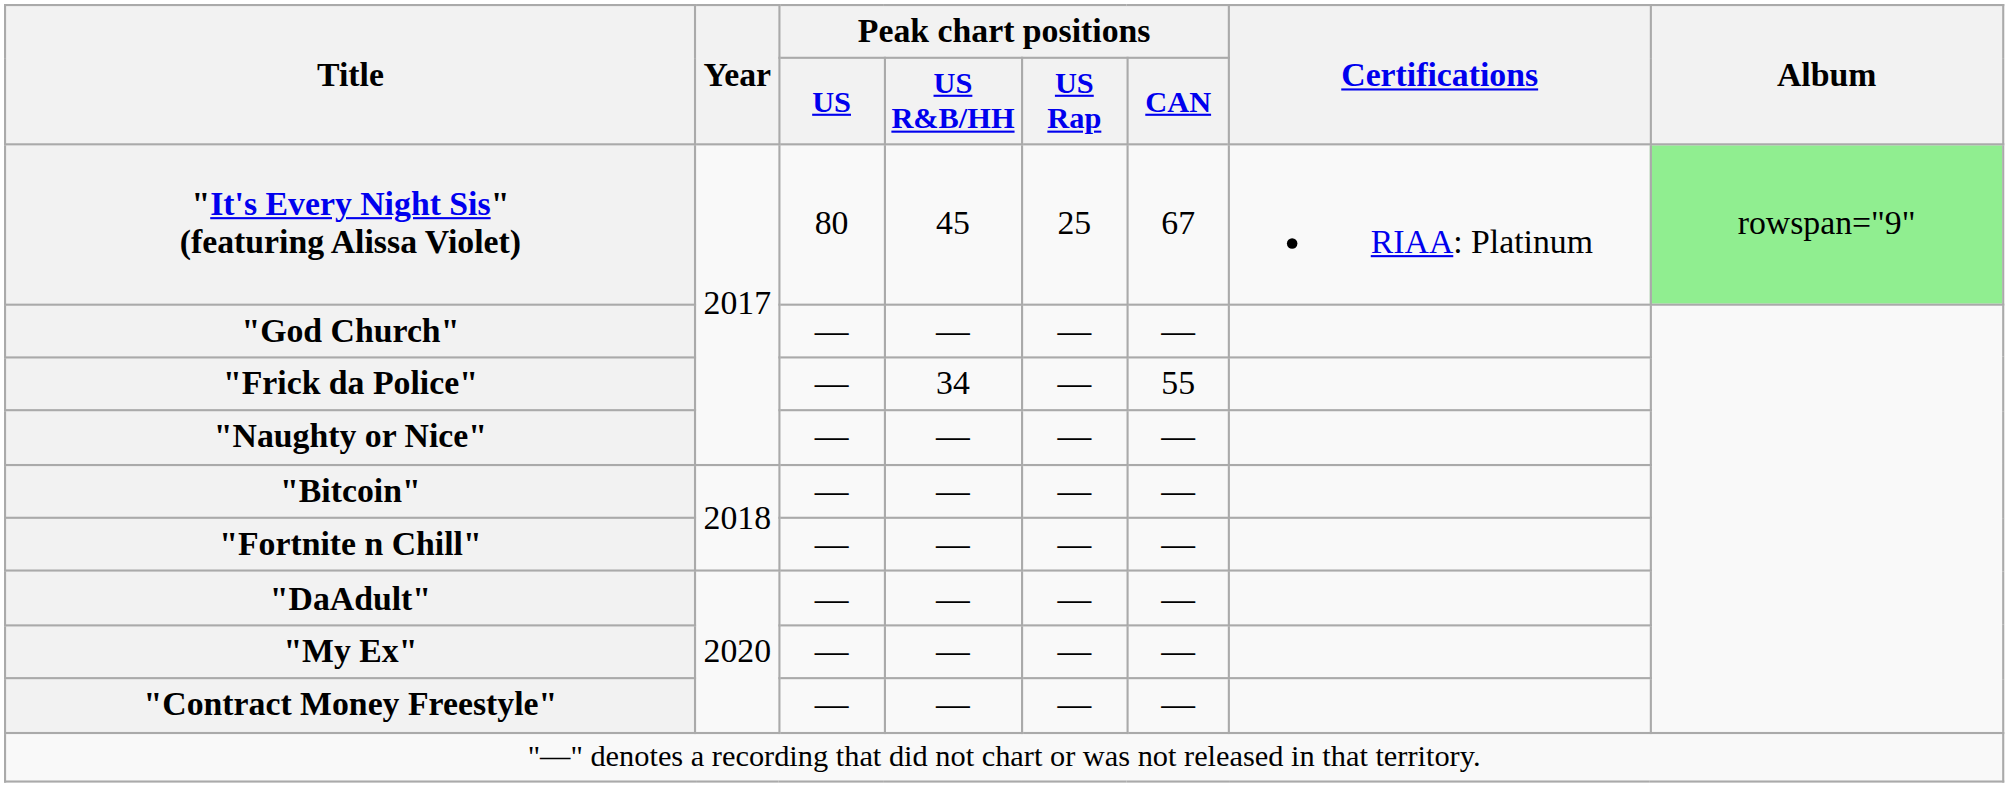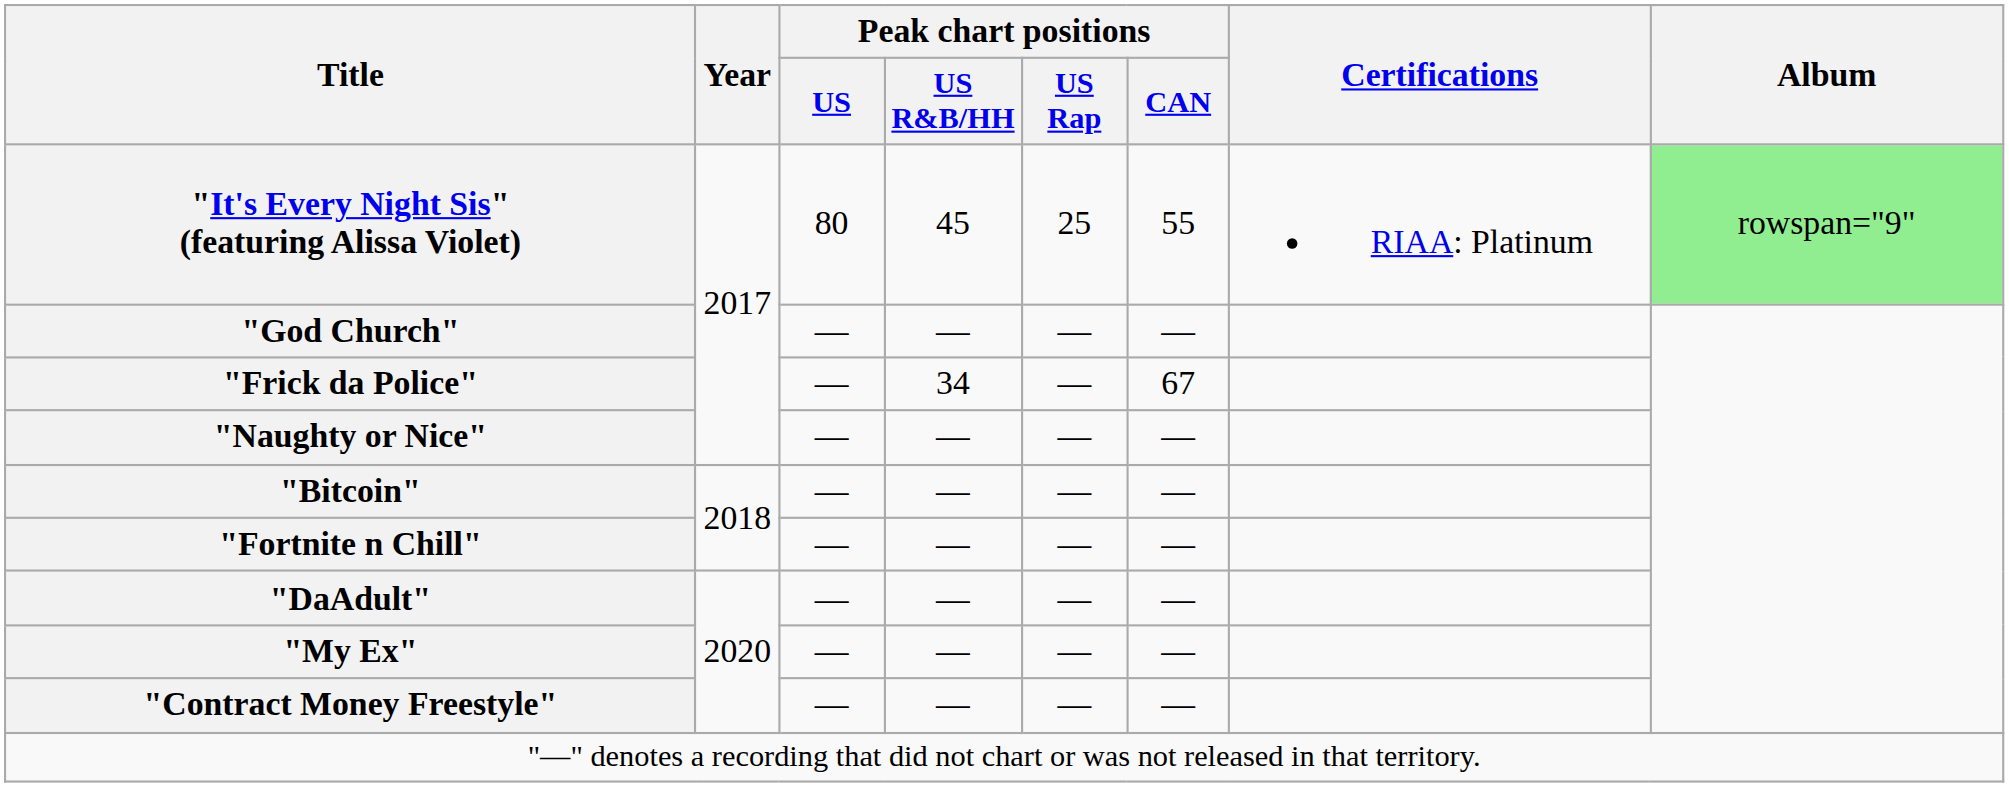(1178, 223) 67 -> (1178, 223) 55
(1178, 383) 55 -> (1178, 383) 67
